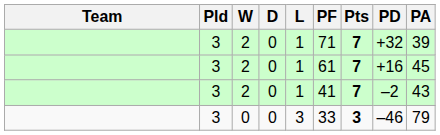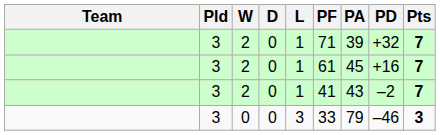columns swapped: (421, 17) <-> (357, 17)
